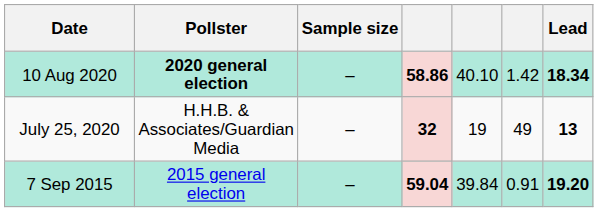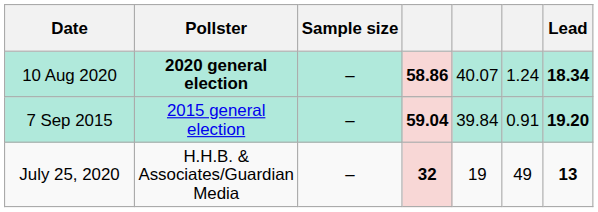(477, 74) 40.10 -> (477, 74) 40.07
(523, 74) 1.42 -> (523, 74) 1.24
rows swapped: (70, 129) <-> (70, 184)
